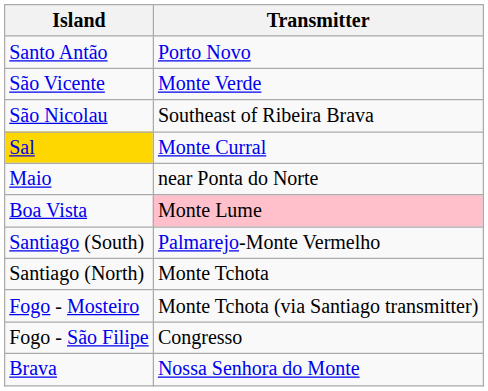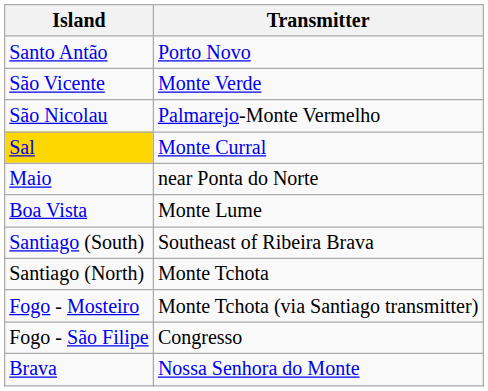(266, 115) Southeast of Ribeira Brava -> (269, 115) Palmarejo-Monte Vermelho
(210, 210) pink background -> (210, 210) no background
(269, 242) Palmarejo-Monte Vermelho -> (266, 242) Southeast of Ribeira Brava
